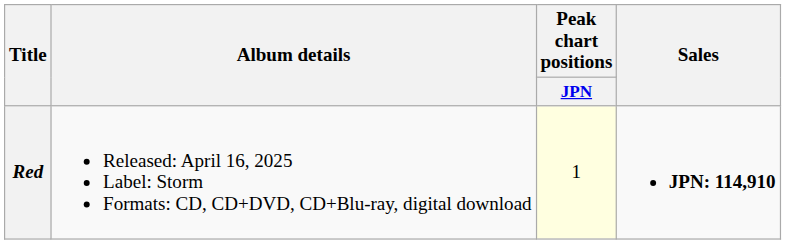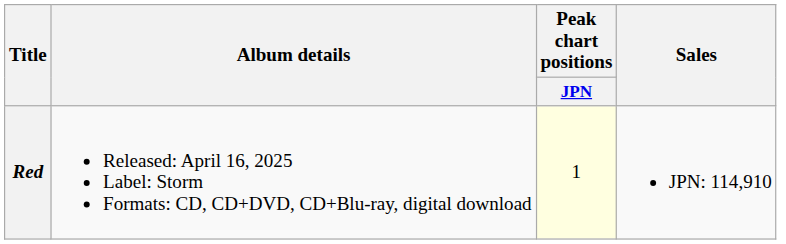(698, 183) bold -> (696, 183) normal
